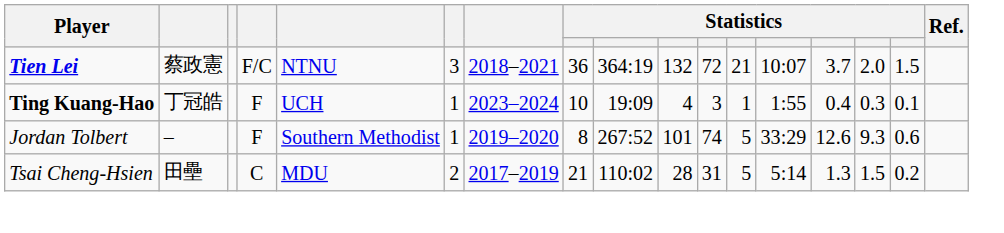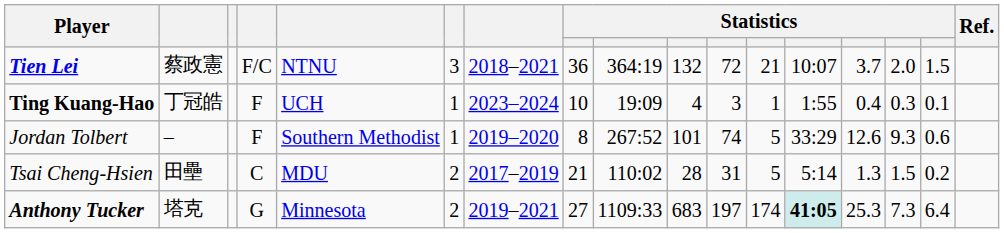+ row: (77, 209)
